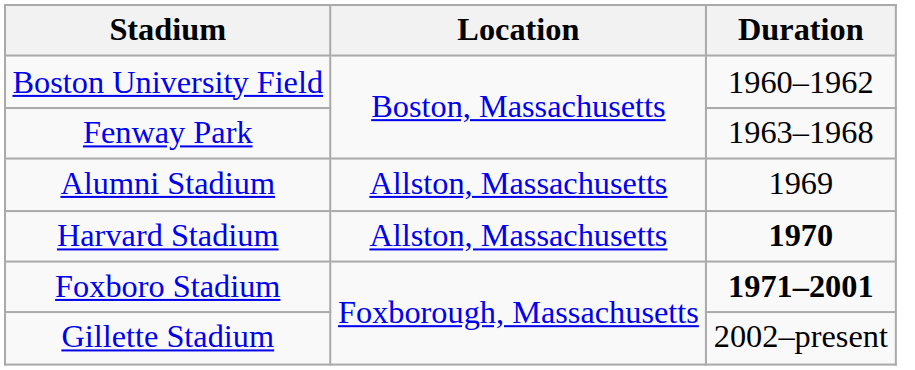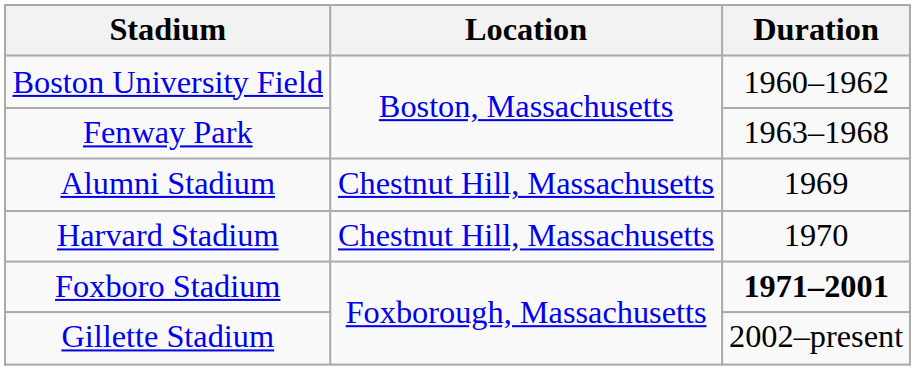(518, 183) Allston, Massachusetts -> (526, 183) Chestnut Hill, Massachusetts
(518, 235) Allston, Massachusetts -> (526, 235) Chestnut Hill, Massachusetts
(801, 235) bold -> (816, 235) normal
